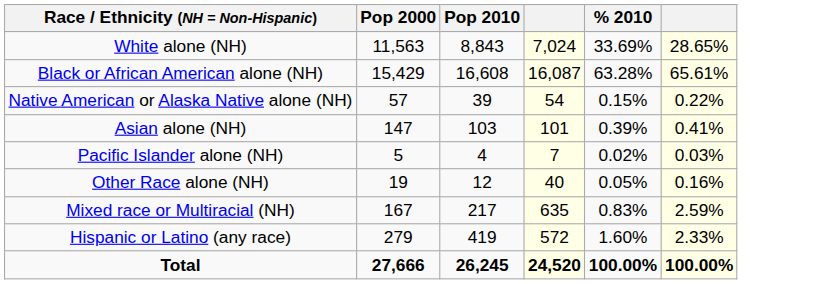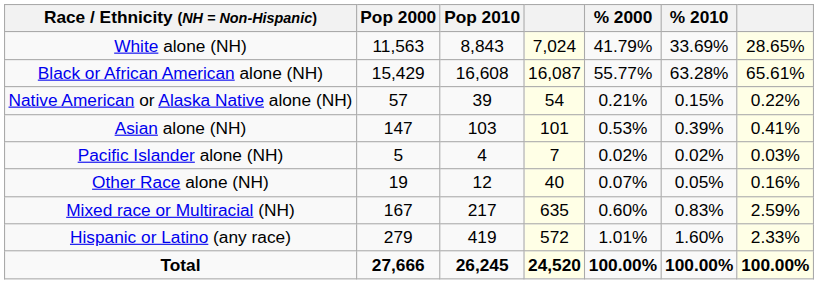+ column: (623, 18)
